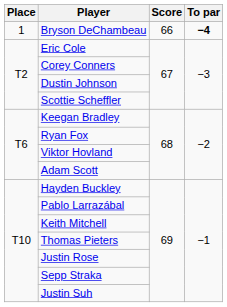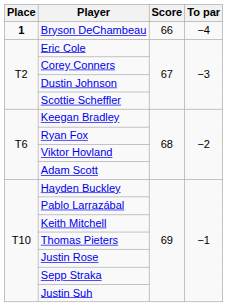(21, 30) normal -> (21, 30) bold
(204, 30) bold -> (204, 30) normal
